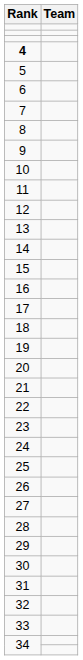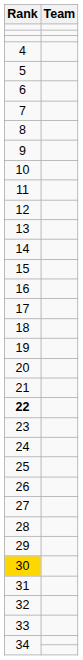(23, 51) bold -> (23, 51) normal
(23, 407) normal -> (23, 407) bold
(23, 566) no background -> (23, 566) gold background
